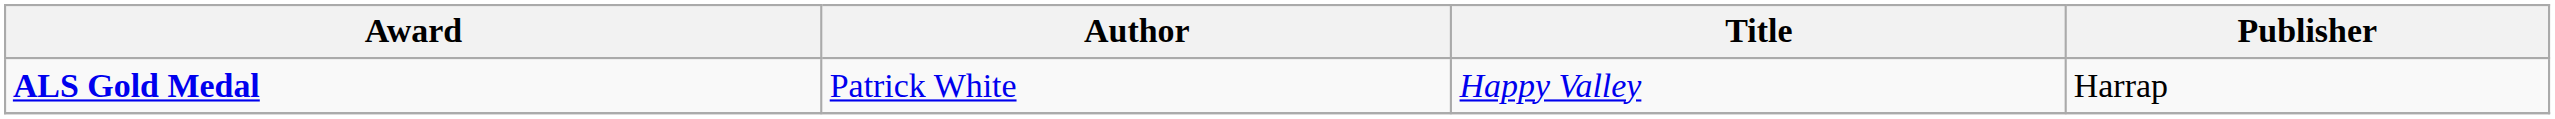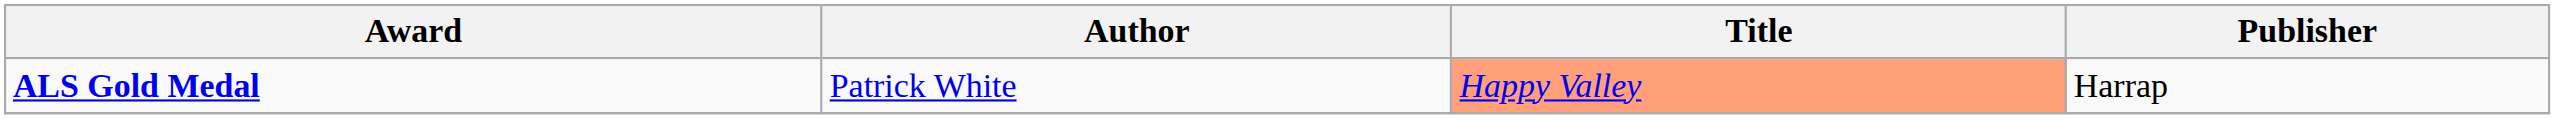(1550, 85) no background -> (1550, 85) lightsalmon background
